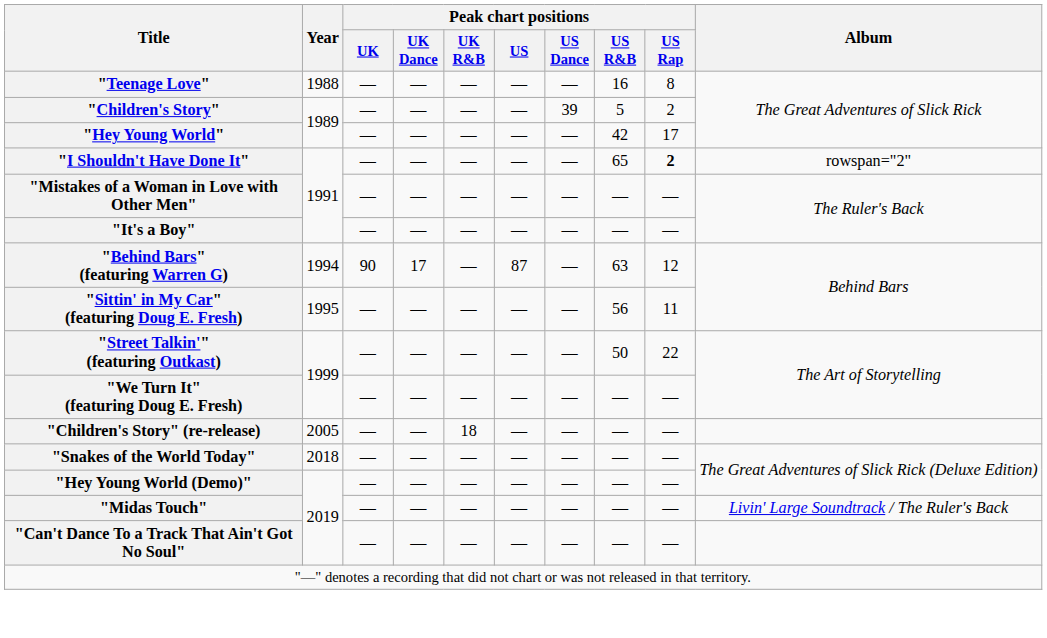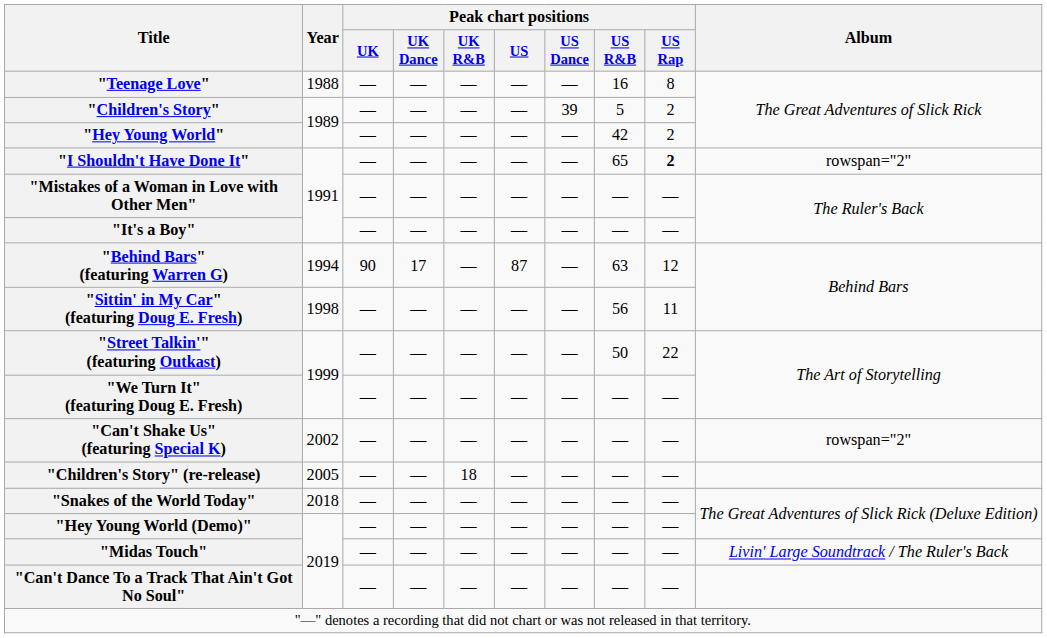(670, 135) 17 -> (670, 135) 2
(323, 308) 1995 -> (323, 308) 1998
+ row: (154, 440)
